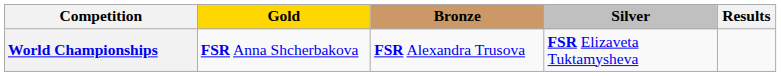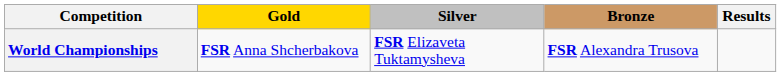columns swapped: (631, 16) <-> (457, 16)
